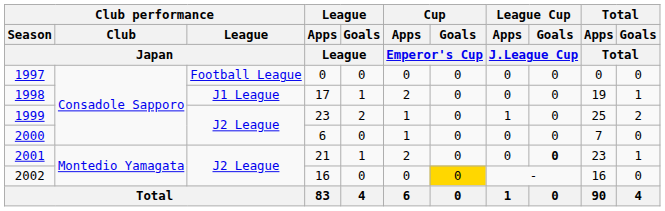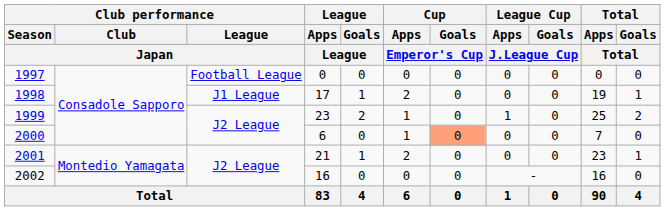(458, 135) no background -> (458, 135) lightsalmon background
(555, 155) bold -> (555, 155) normal
(458, 176) gold background -> (458, 176) no background
